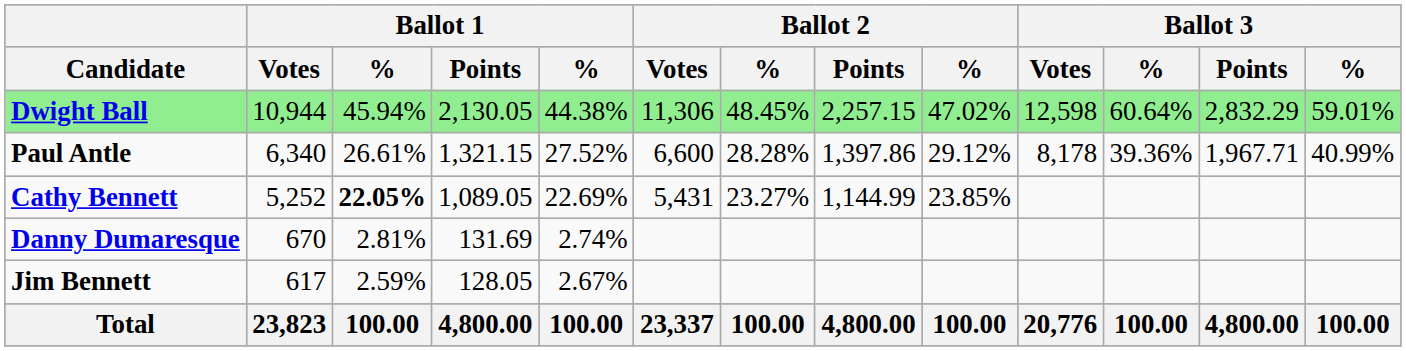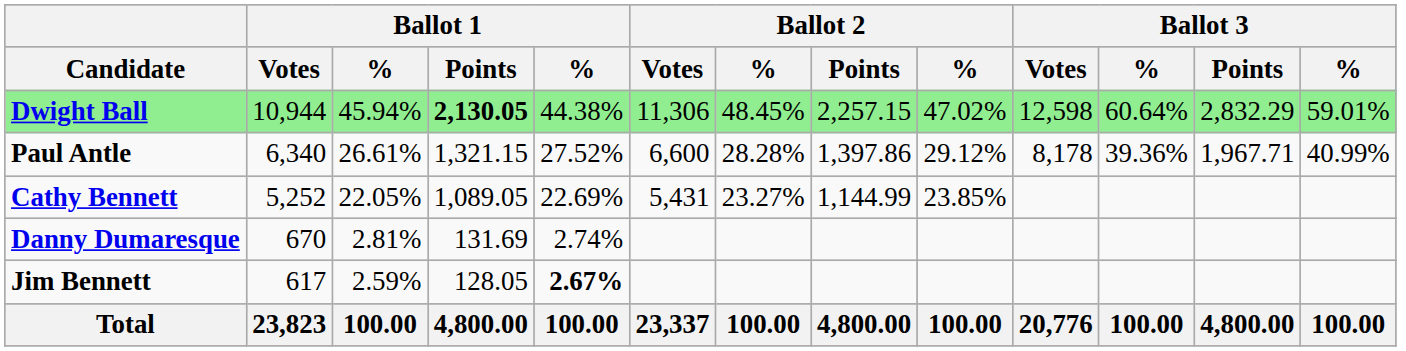(485, 111) normal -> (481, 111) bold
(382, 196) bold -> (380, 196) normal
(593, 281) normal -> (586, 281) bold
